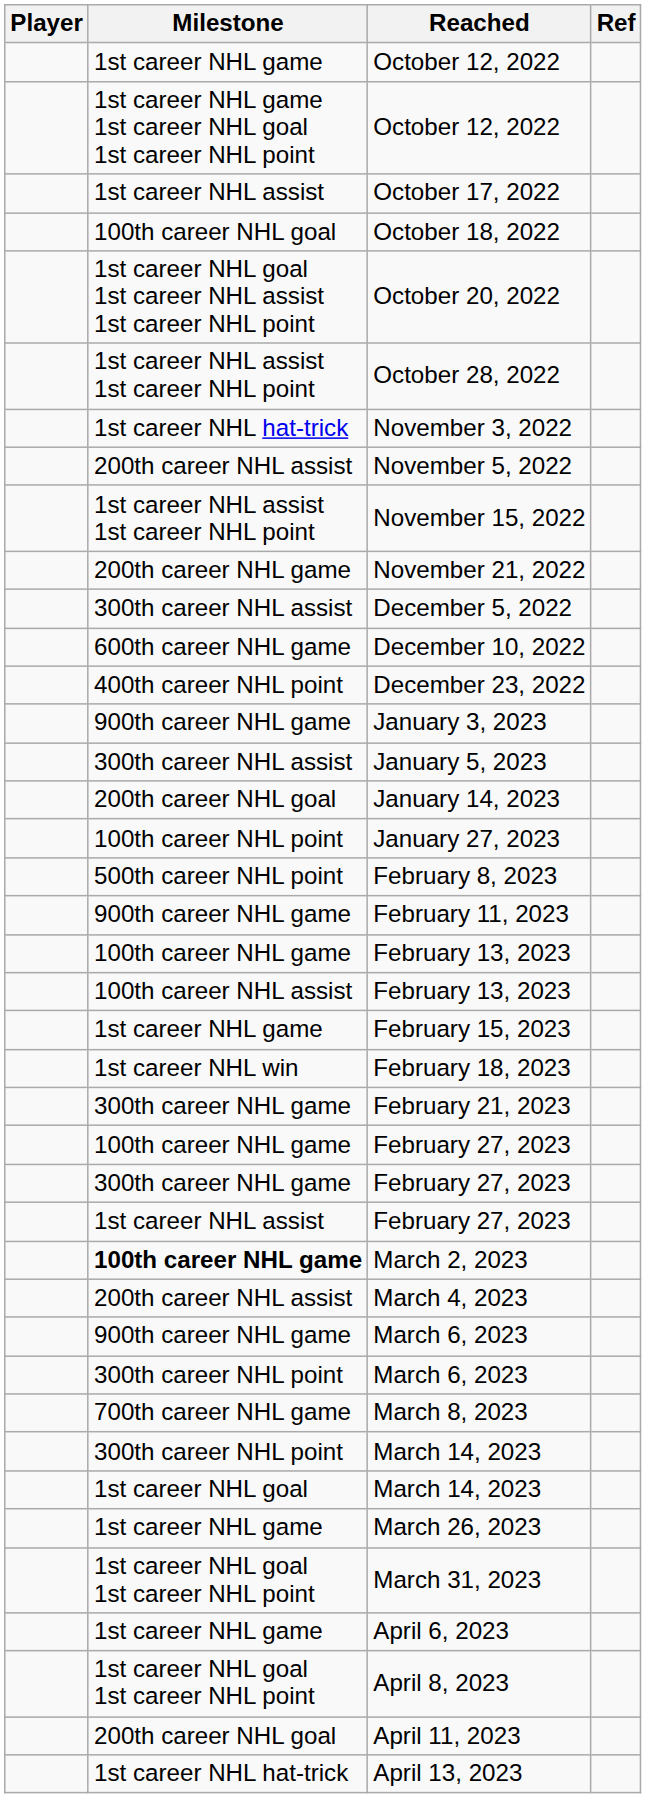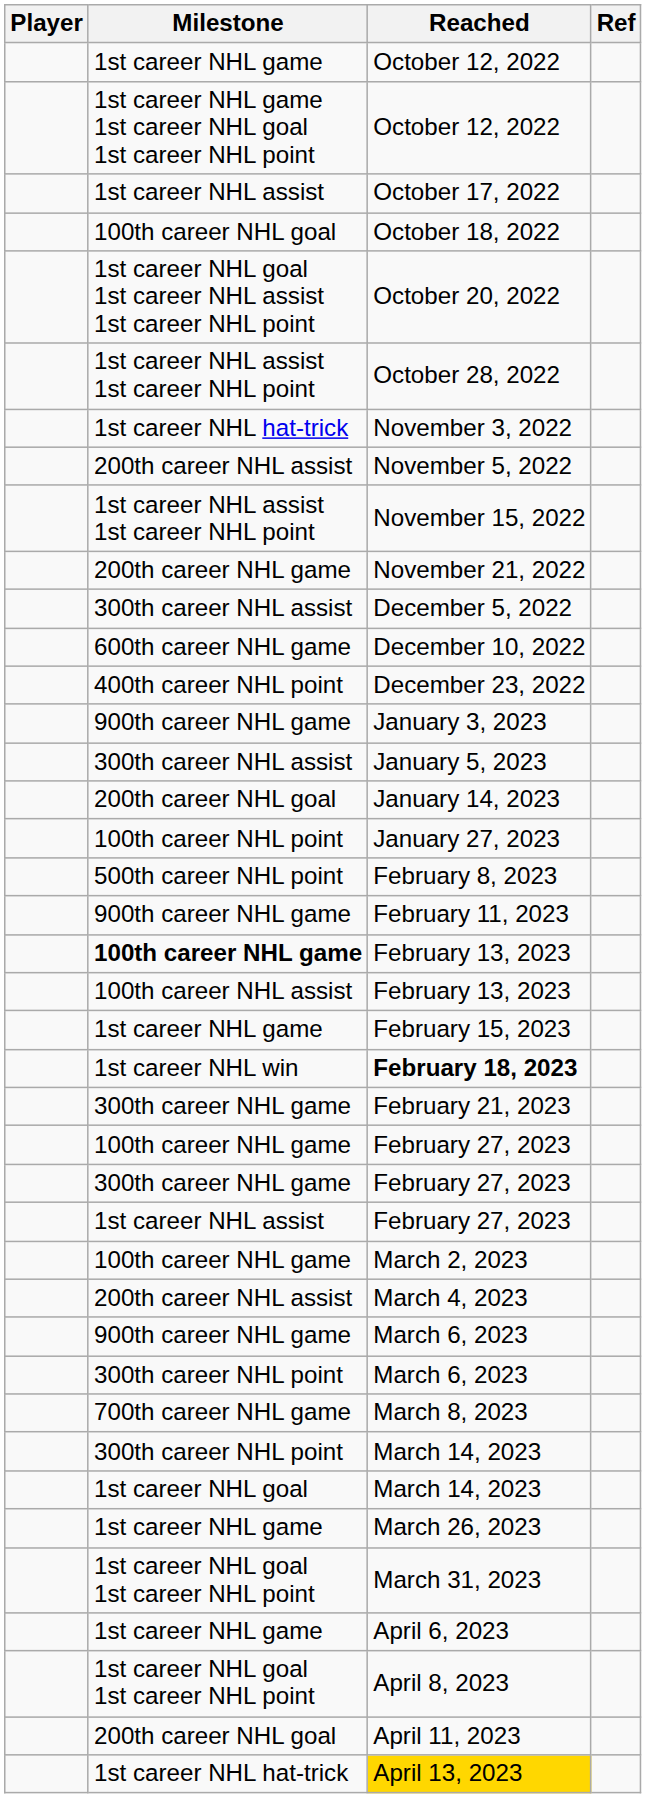(222, 953) normal -> (228, 953) bold
(472, 1068) normal -> (475, 1068) bold
(228, 1259) bold -> (222, 1259) normal
(448, 1773) no background -> (448, 1773) gold background
